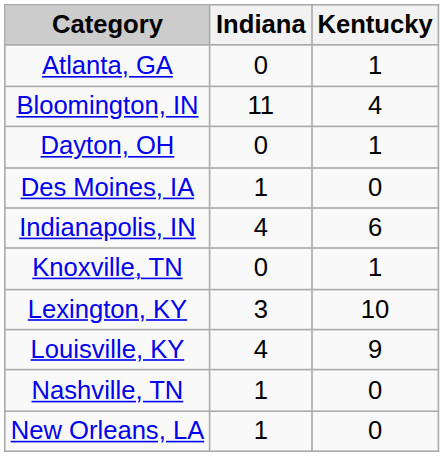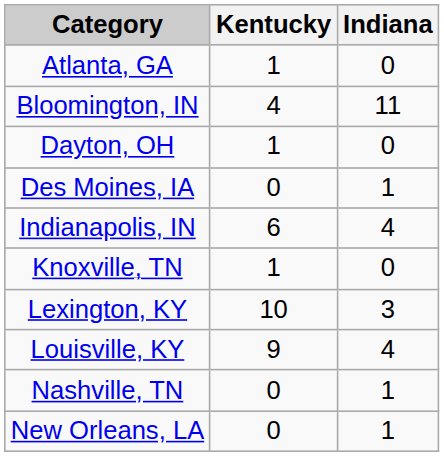columns swapped: (261, 24) <-> (375, 24)
